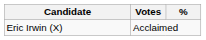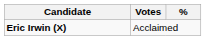(34, 27) normal -> (36, 27) bold
